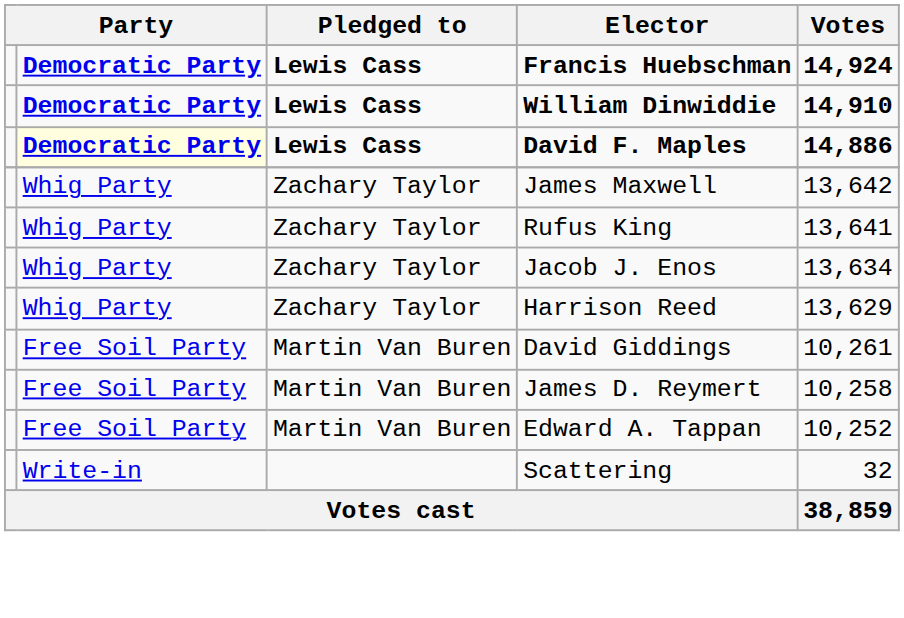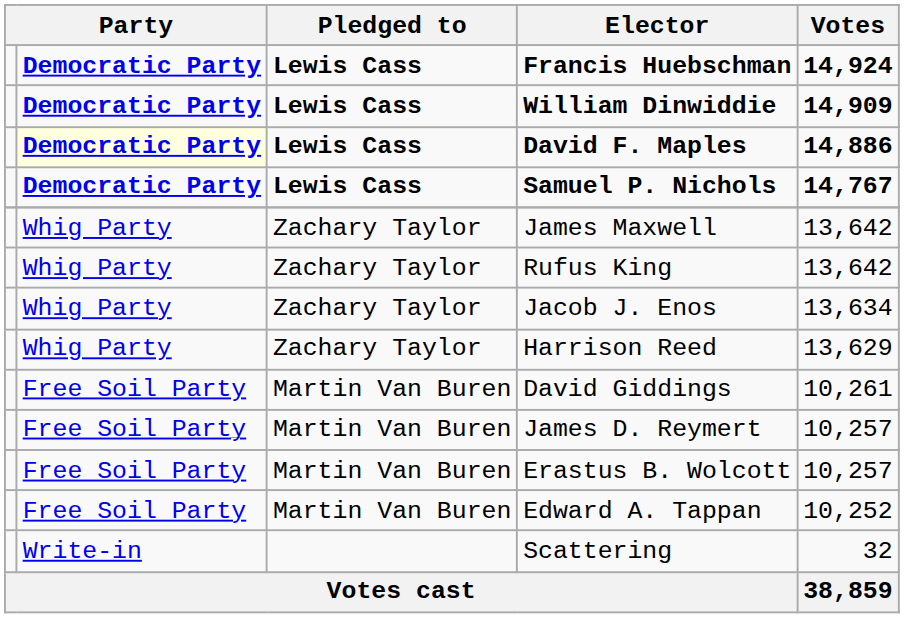(848, 106) 14,910 -> (848, 106) 14,909
+ row: (650, 187)
(848, 228) 13,641 -> (848, 268) 13,642
(848, 389) 10,258 -> (848, 430) 10,257
+ row: (657, 470)
